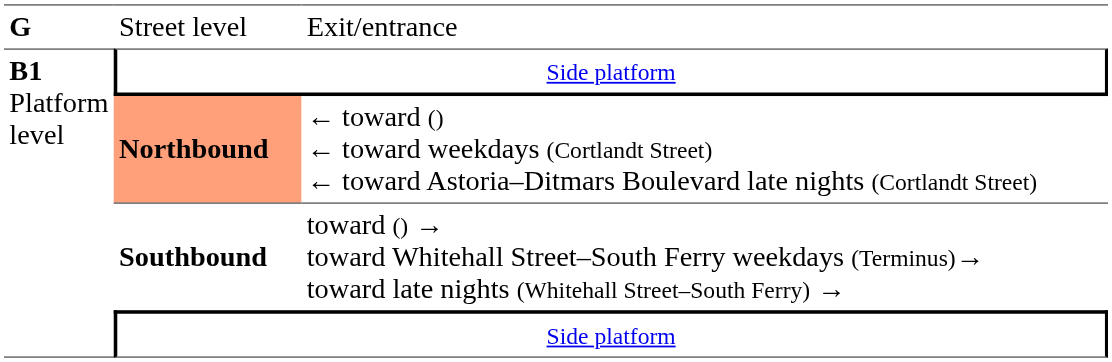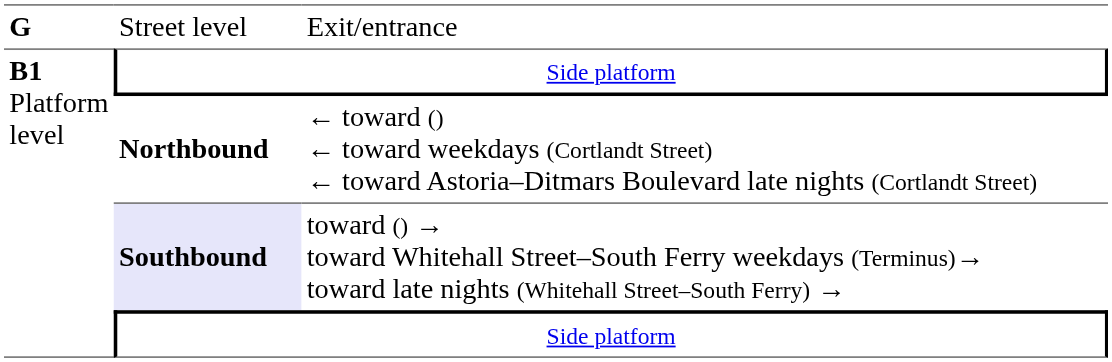(194, 148) lightsalmon background -> (194, 148) no background
(193, 256) no background -> (193, 256) lavender background
